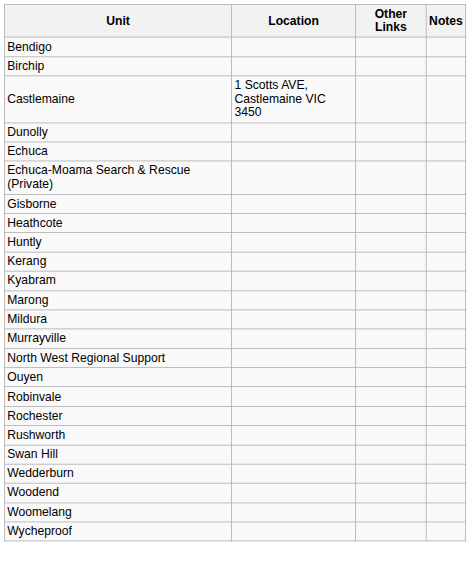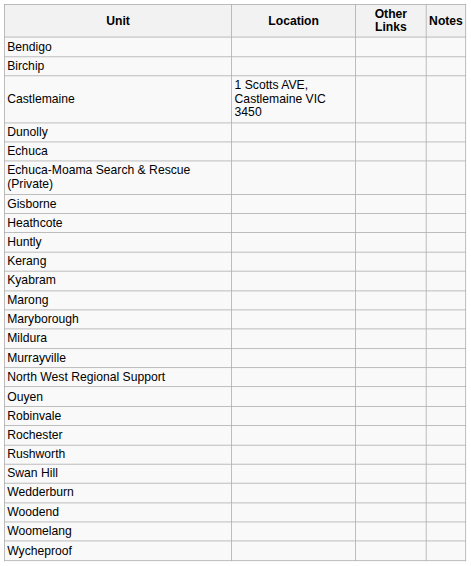+ row: (43, 319)
